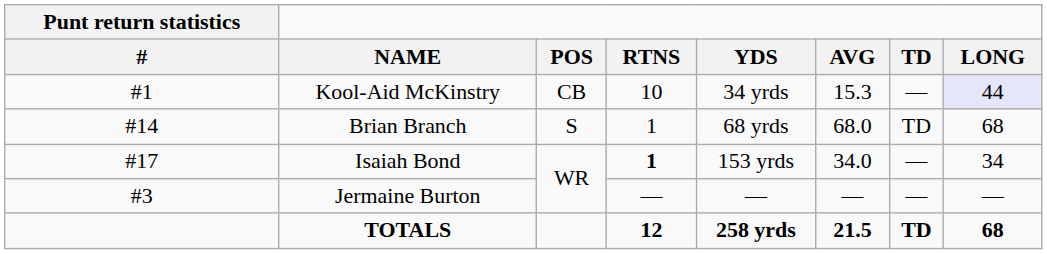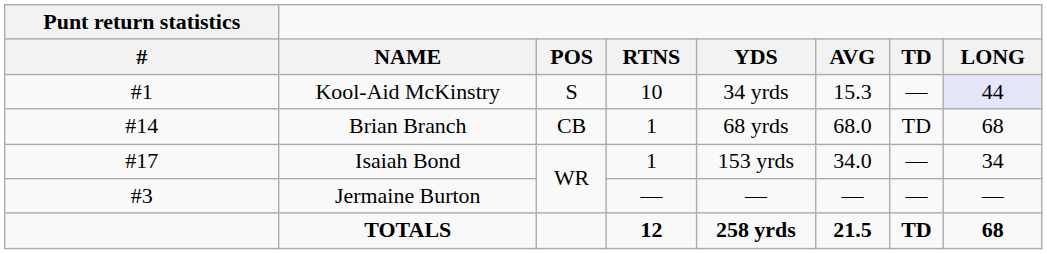(572, 91) CB -> (572, 91) S
(572, 126) S -> (572, 126) CB
(651, 160) bold -> (651, 160) normal
